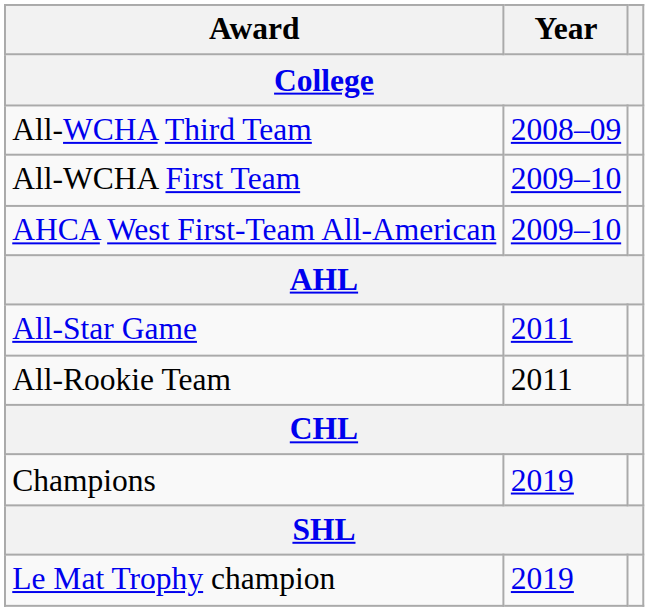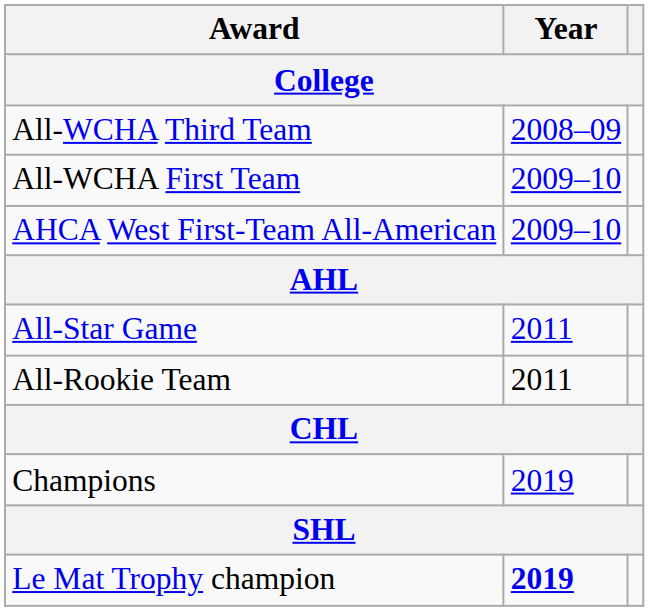(542, 579) normal -> (542, 579) bold
